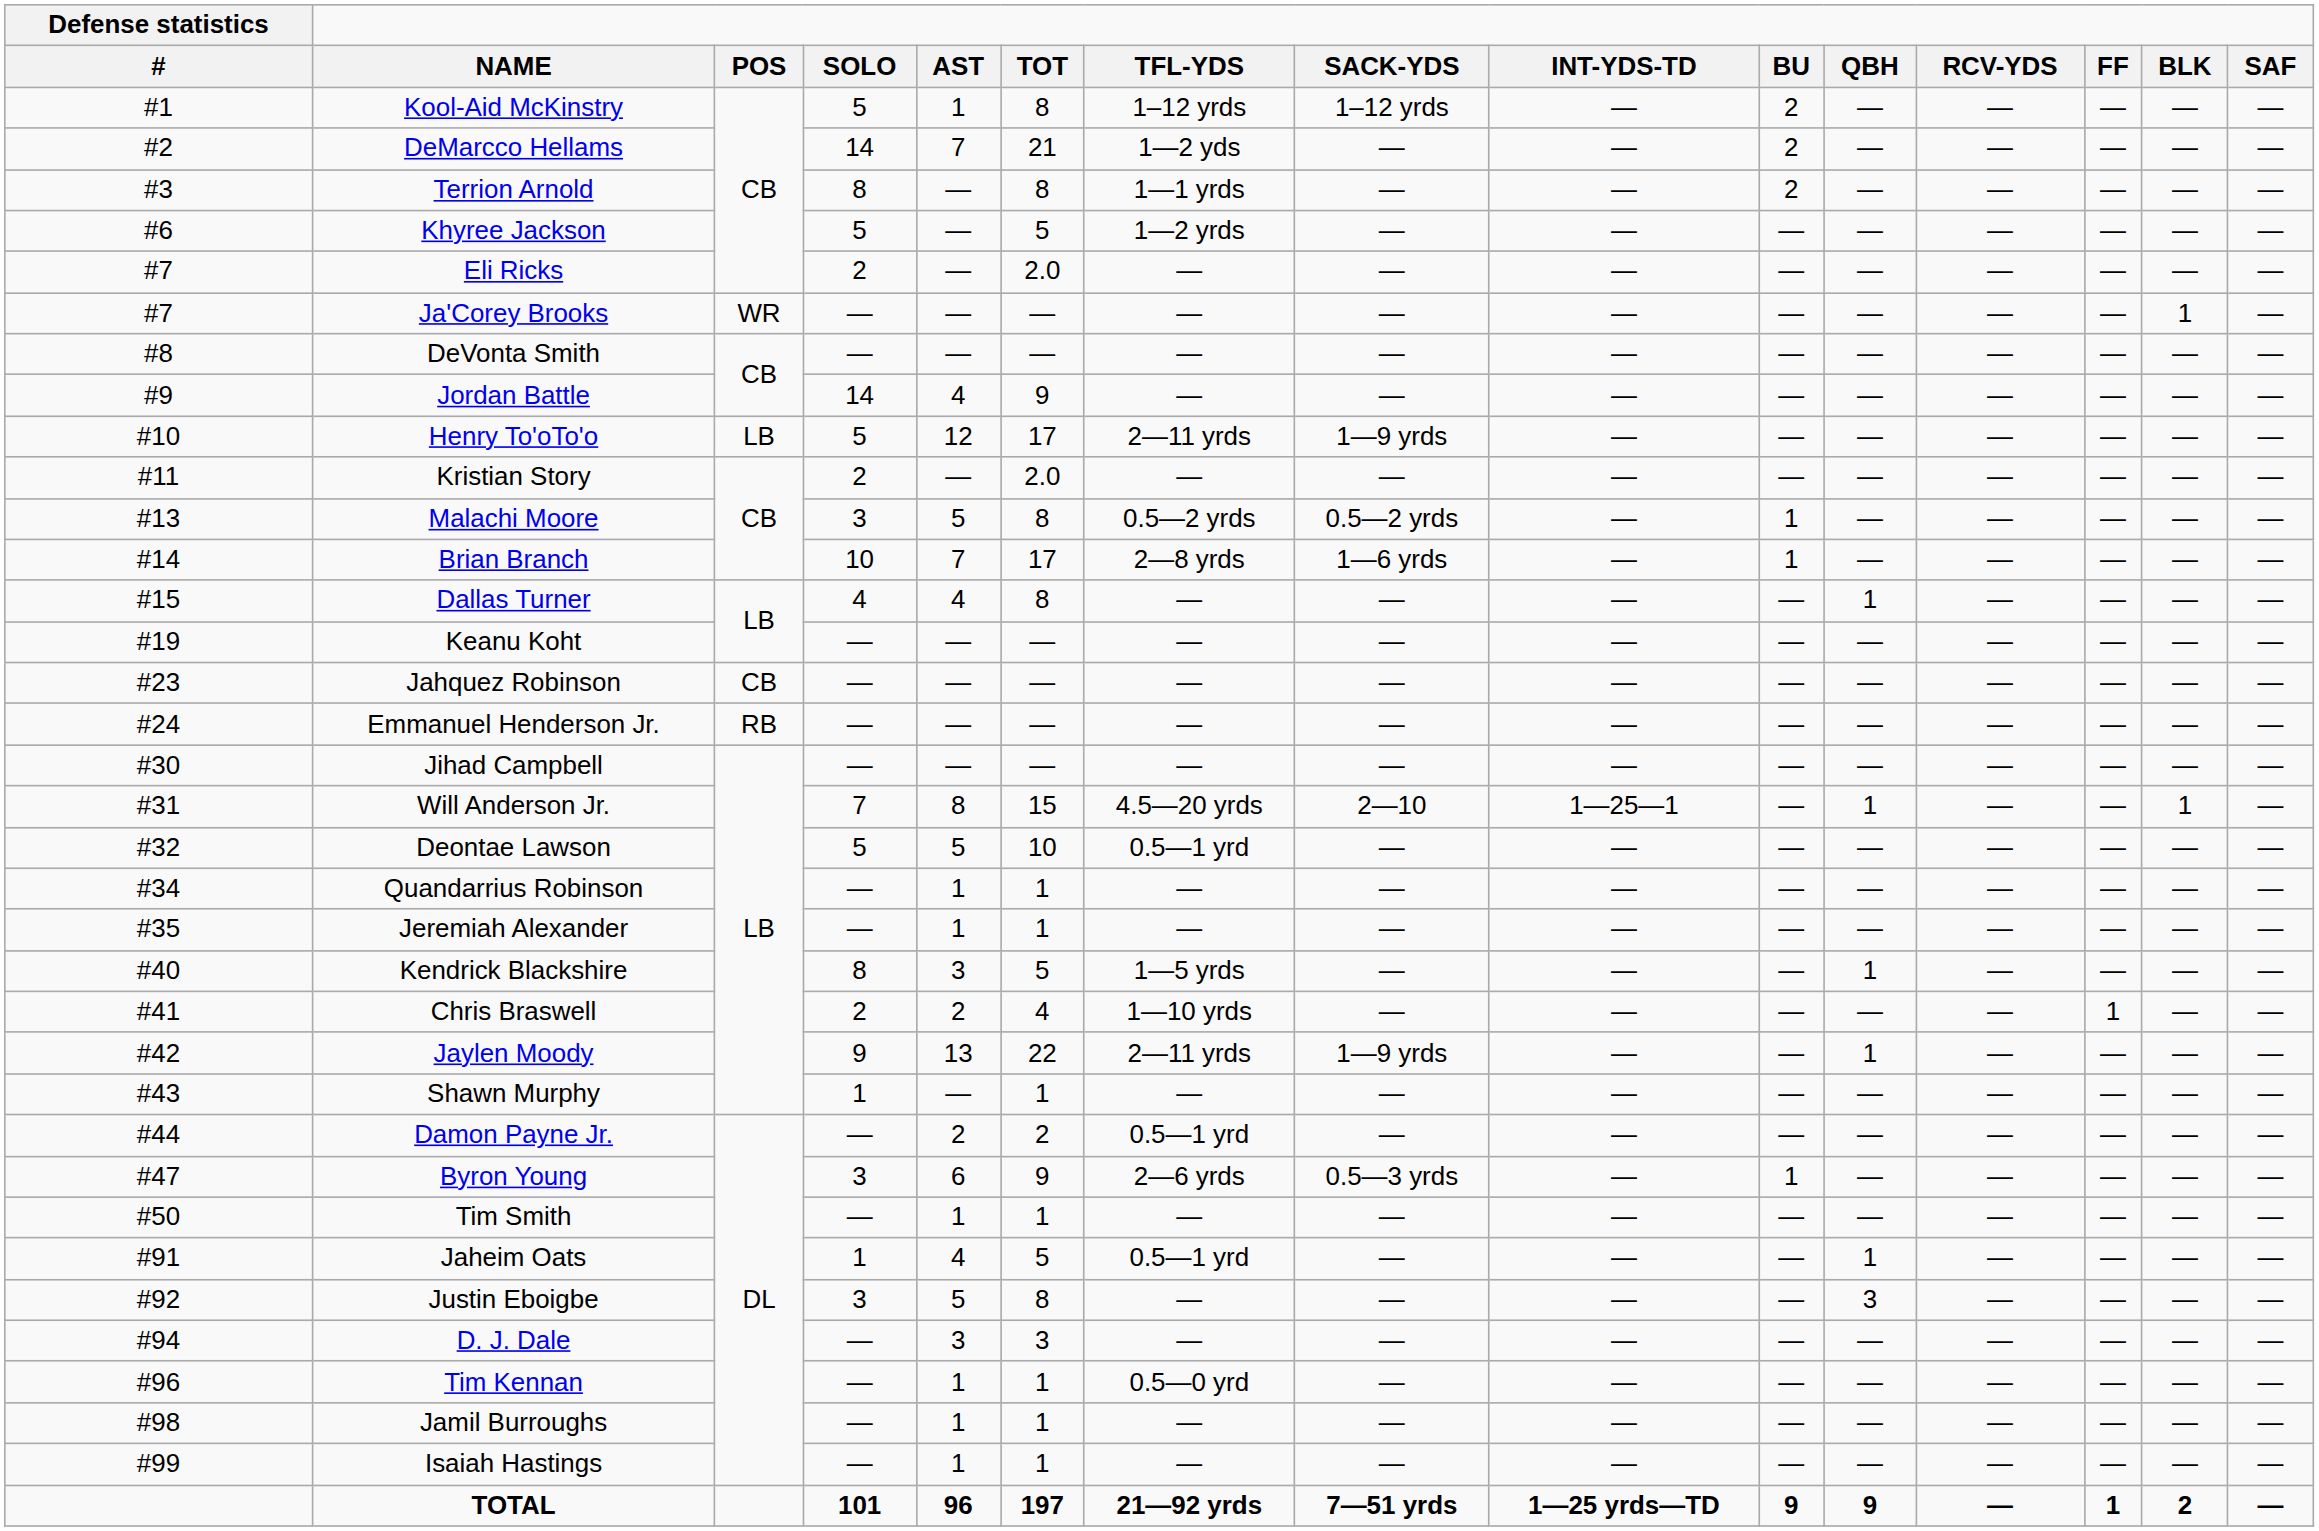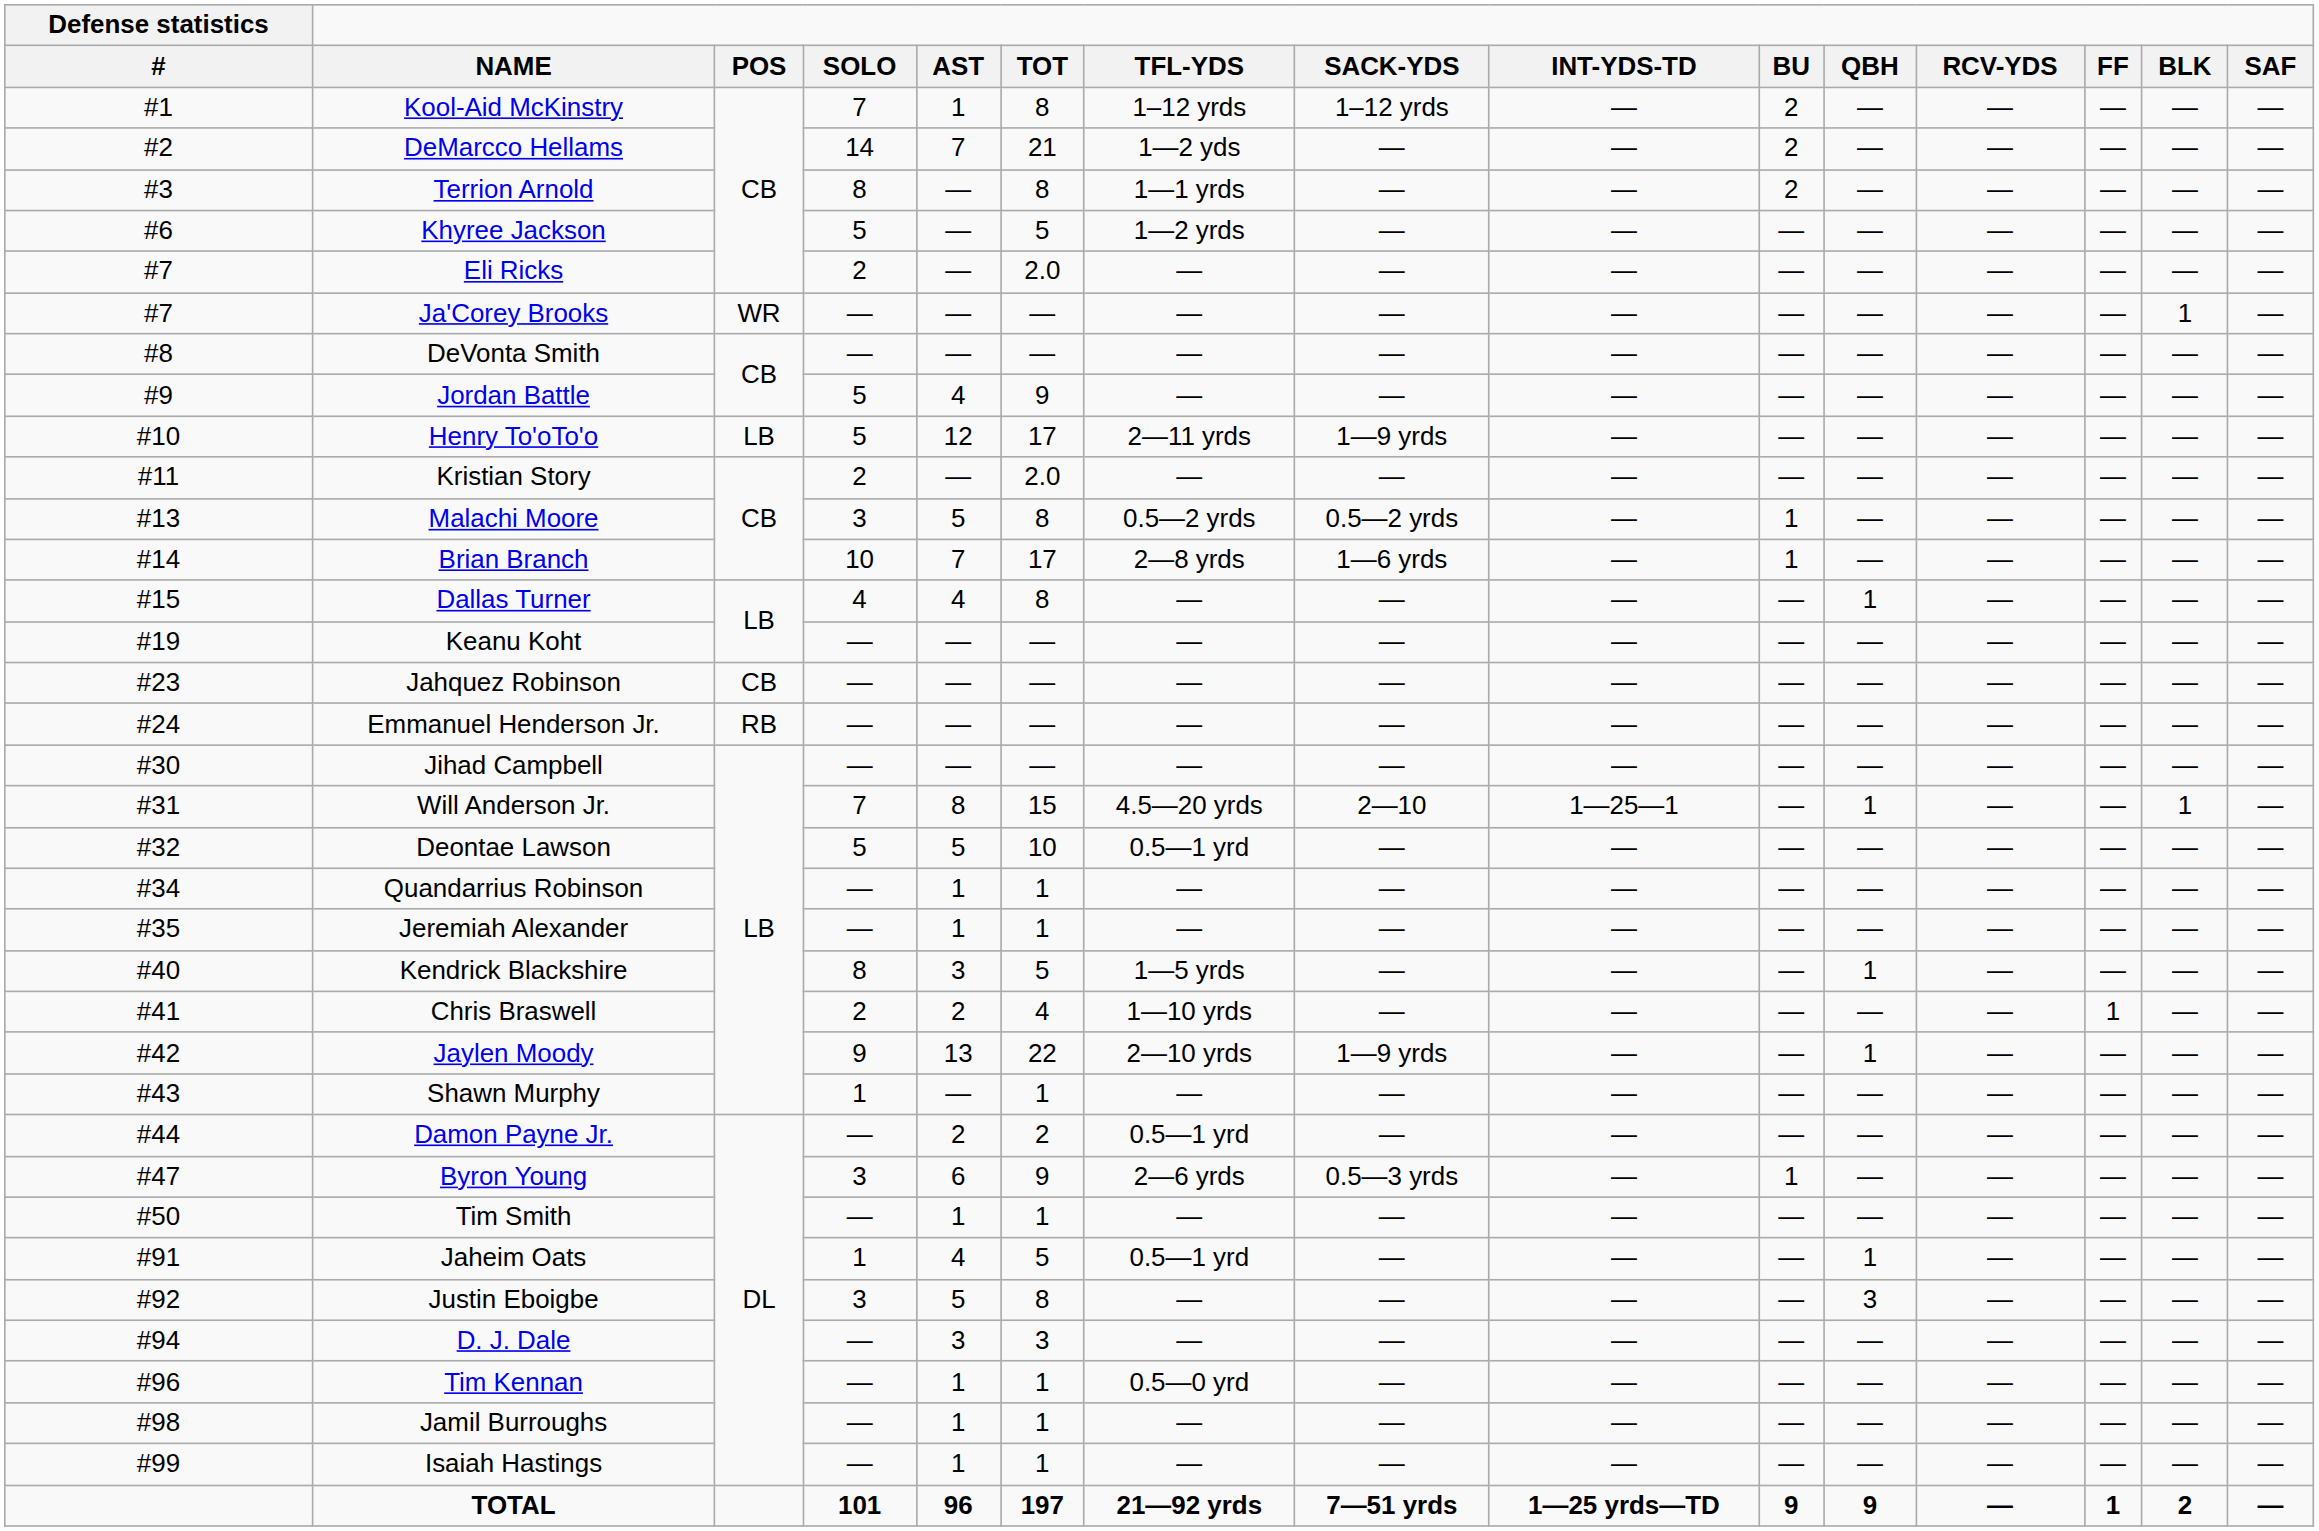(860, 107) 5 -> (860, 107) 7
(860, 395) 14 -> (860, 395) 5
(1189, 1052) 2—11 yrds -> (1189, 1052) 2—10 yrds
